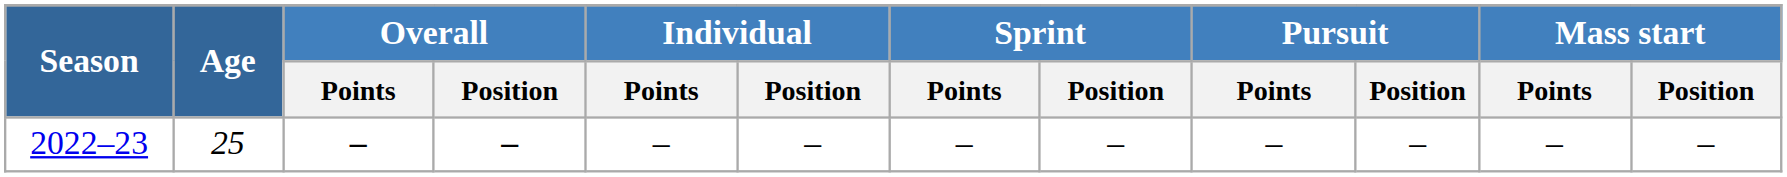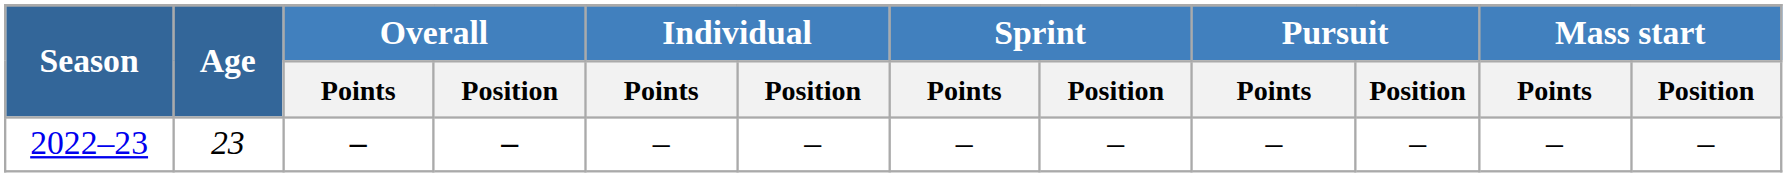(228, 143) 25 -> (228, 143) 23
